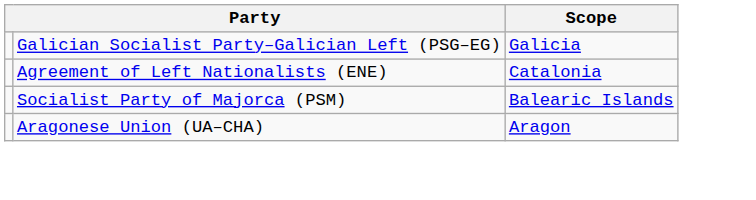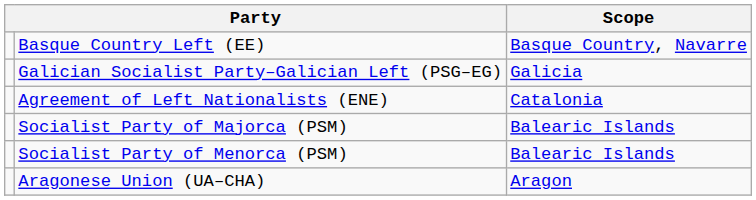+ row: (142, 45)
+ row: (183, 154)
